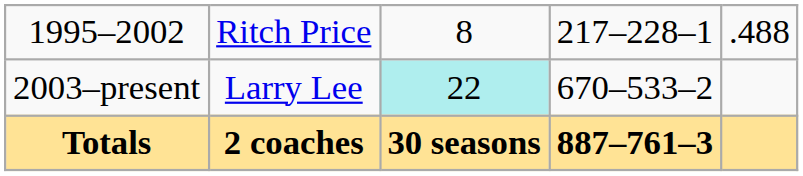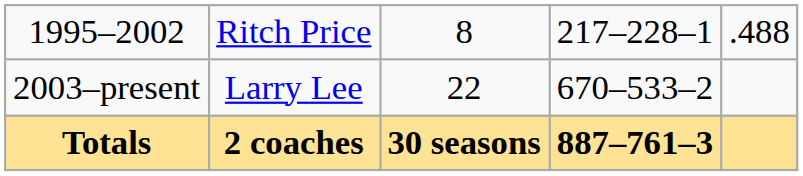(464, 87) paleturquoise background -> (464, 87) no background
